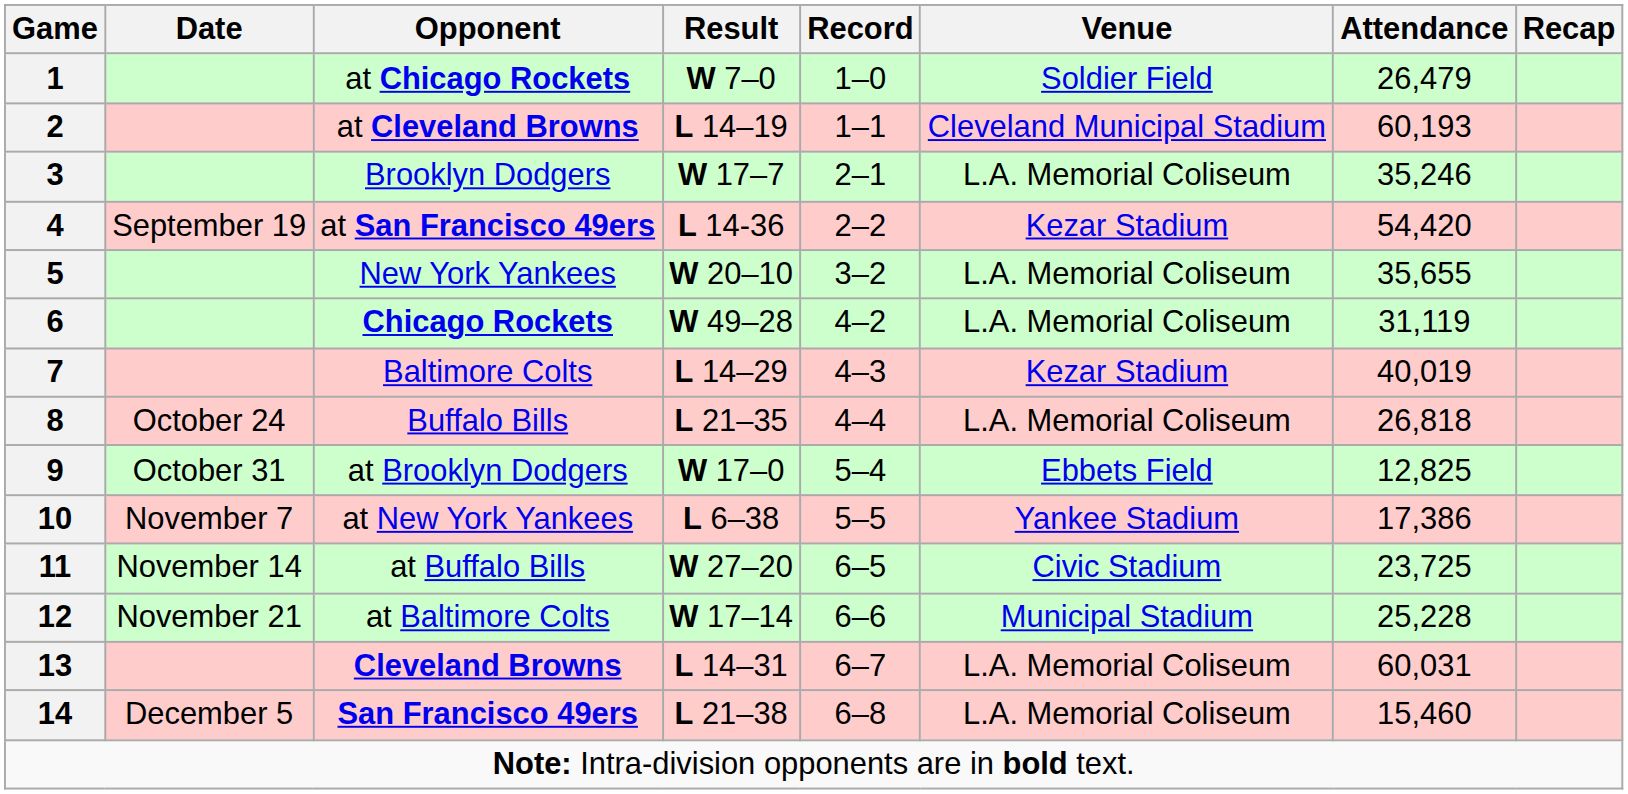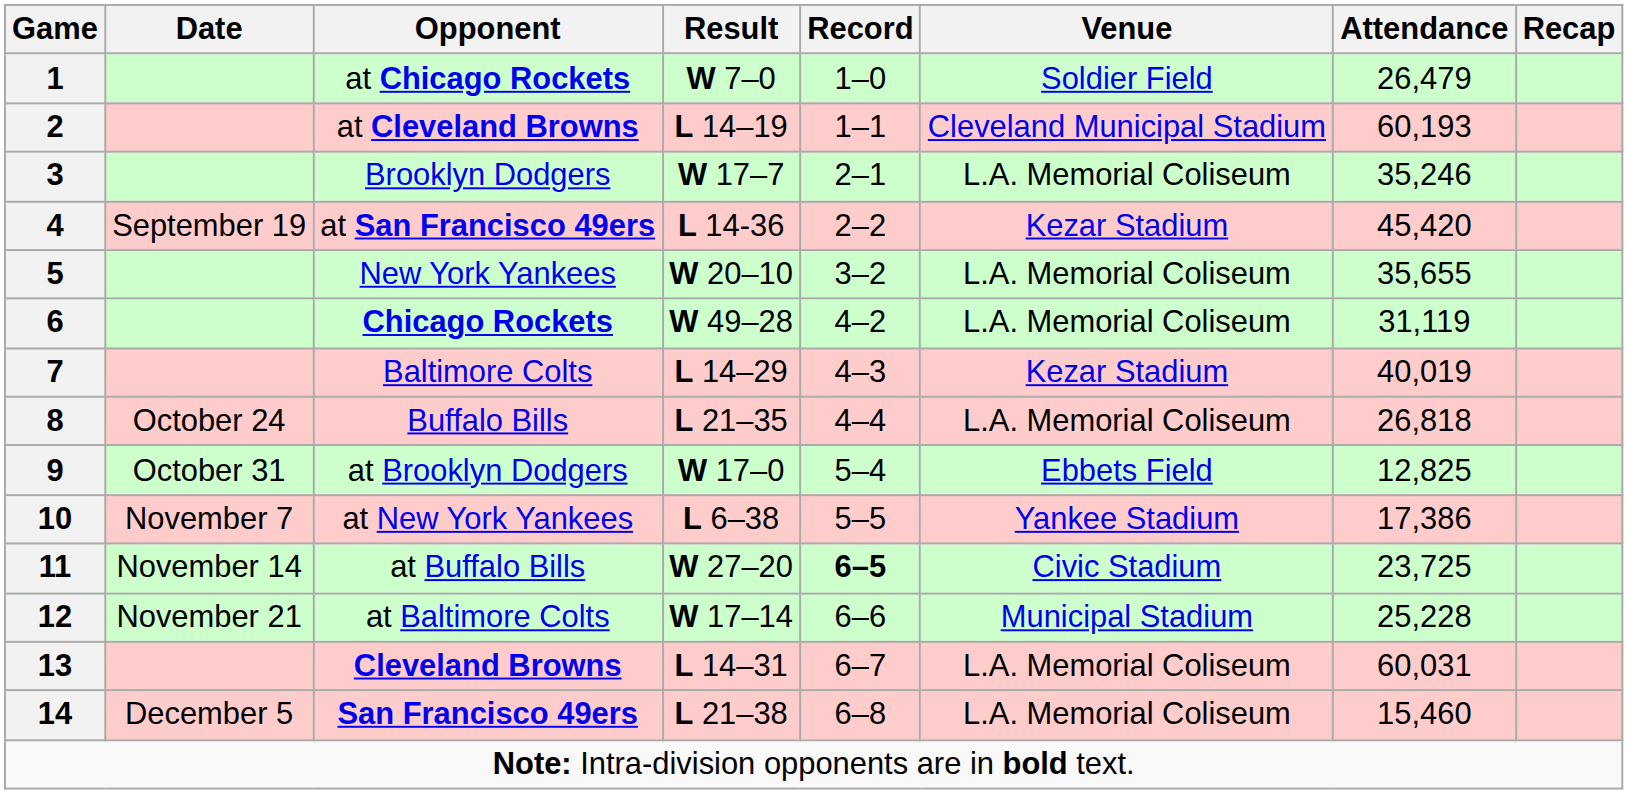(1424, 224) 54,420 -> (1424, 224) 45,420
(860, 567) normal -> (860, 567) bold
